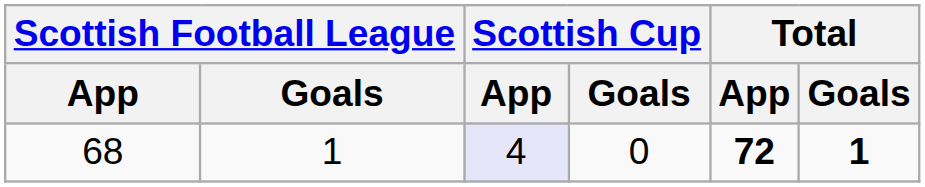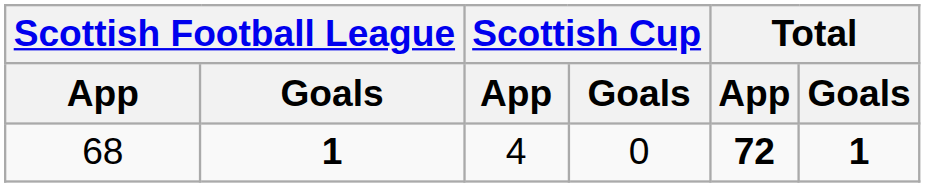(332, 151) normal -> (332, 151) bold
(516, 151) lavender background -> (516, 151) no background
